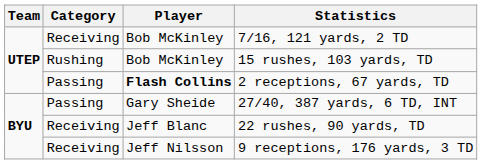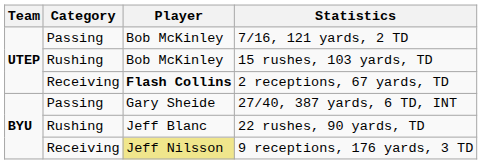(83, 38) Receiving -> (75, 38) Passing
(75, 82) Passing -> (83, 82) Receiving
(83, 126) Receiving -> (75, 126) Rushing
(175, 148) no background -> (175, 148) khaki background
